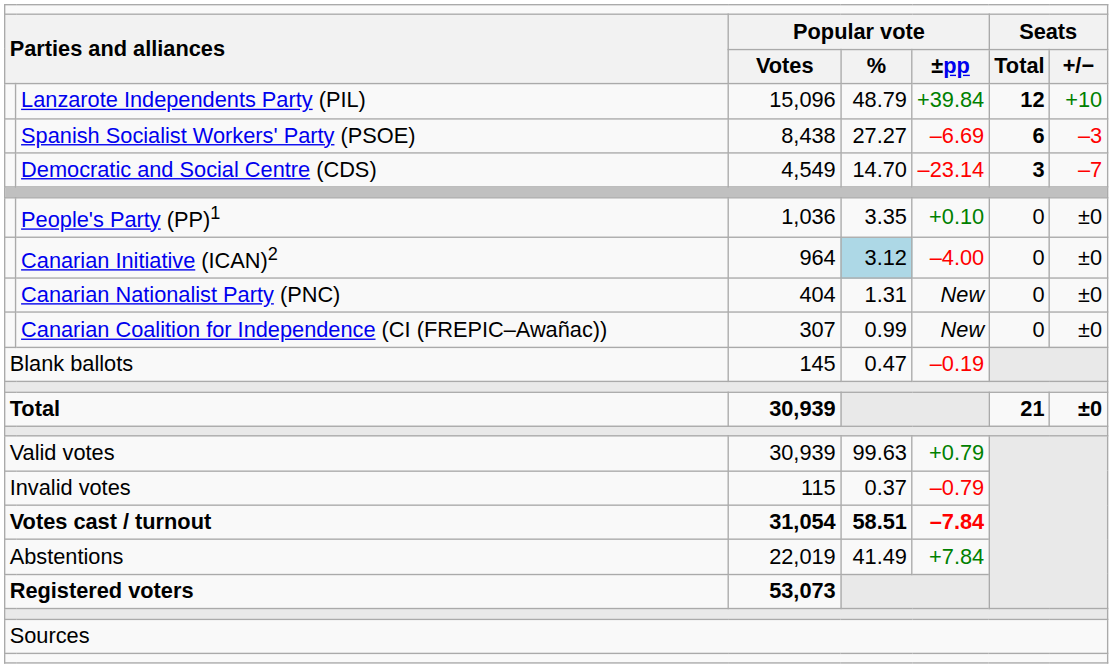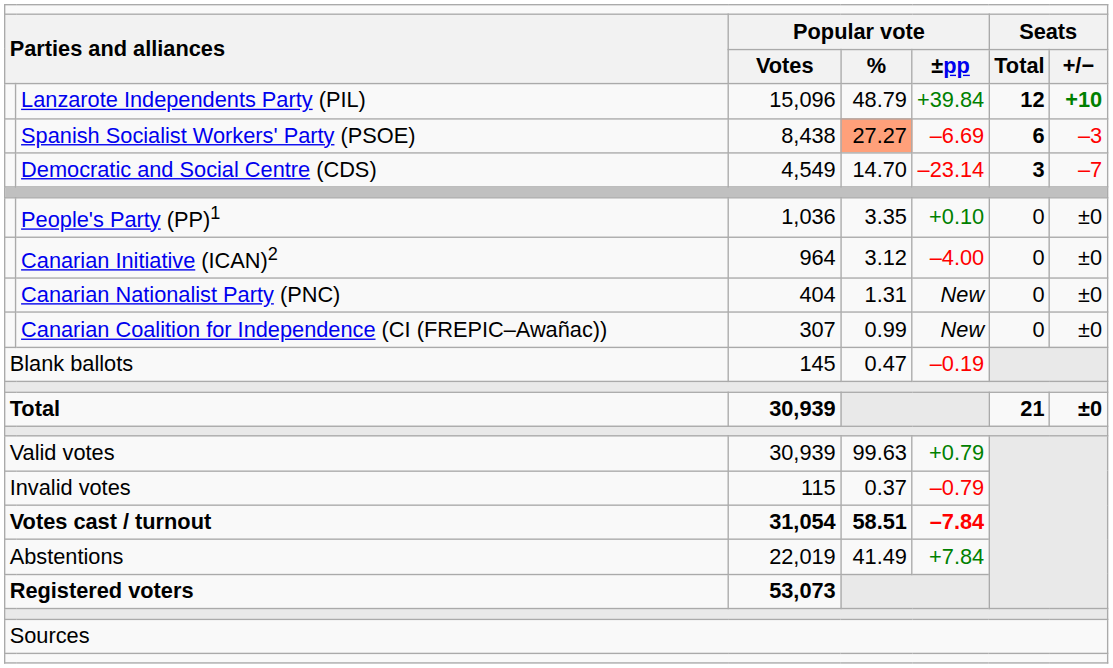(1084, 100) normal -> (1084, 100) bold
(880, 135) no background -> (880, 135) lightsalmon background
(886, 257) lightblue background -> (886, 257) no background
